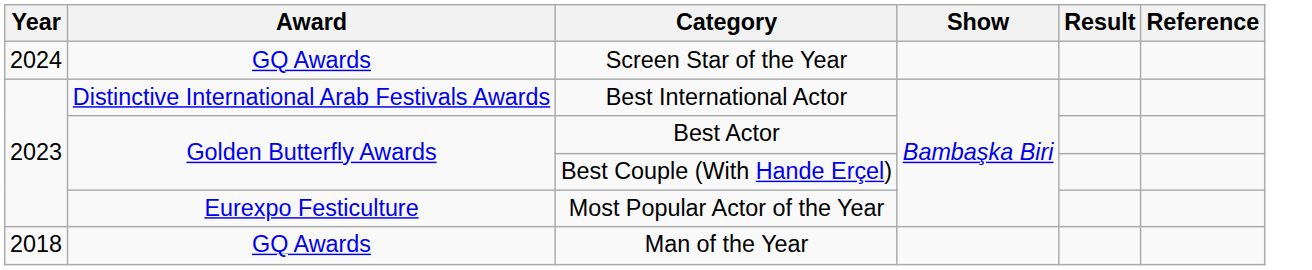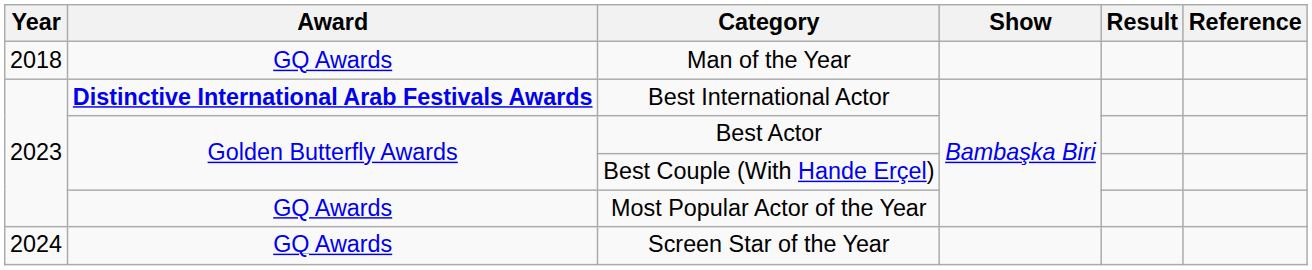rows swapped: (727, 245) <-> (727, 60)
(312, 97) normal -> (333, 97) bold
(312, 208) Eurexpo Festiculture -> (333, 208) GQ Awards
